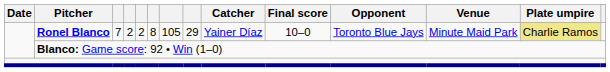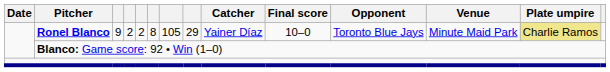(118, 32) 7 -> (118, 32) 9
